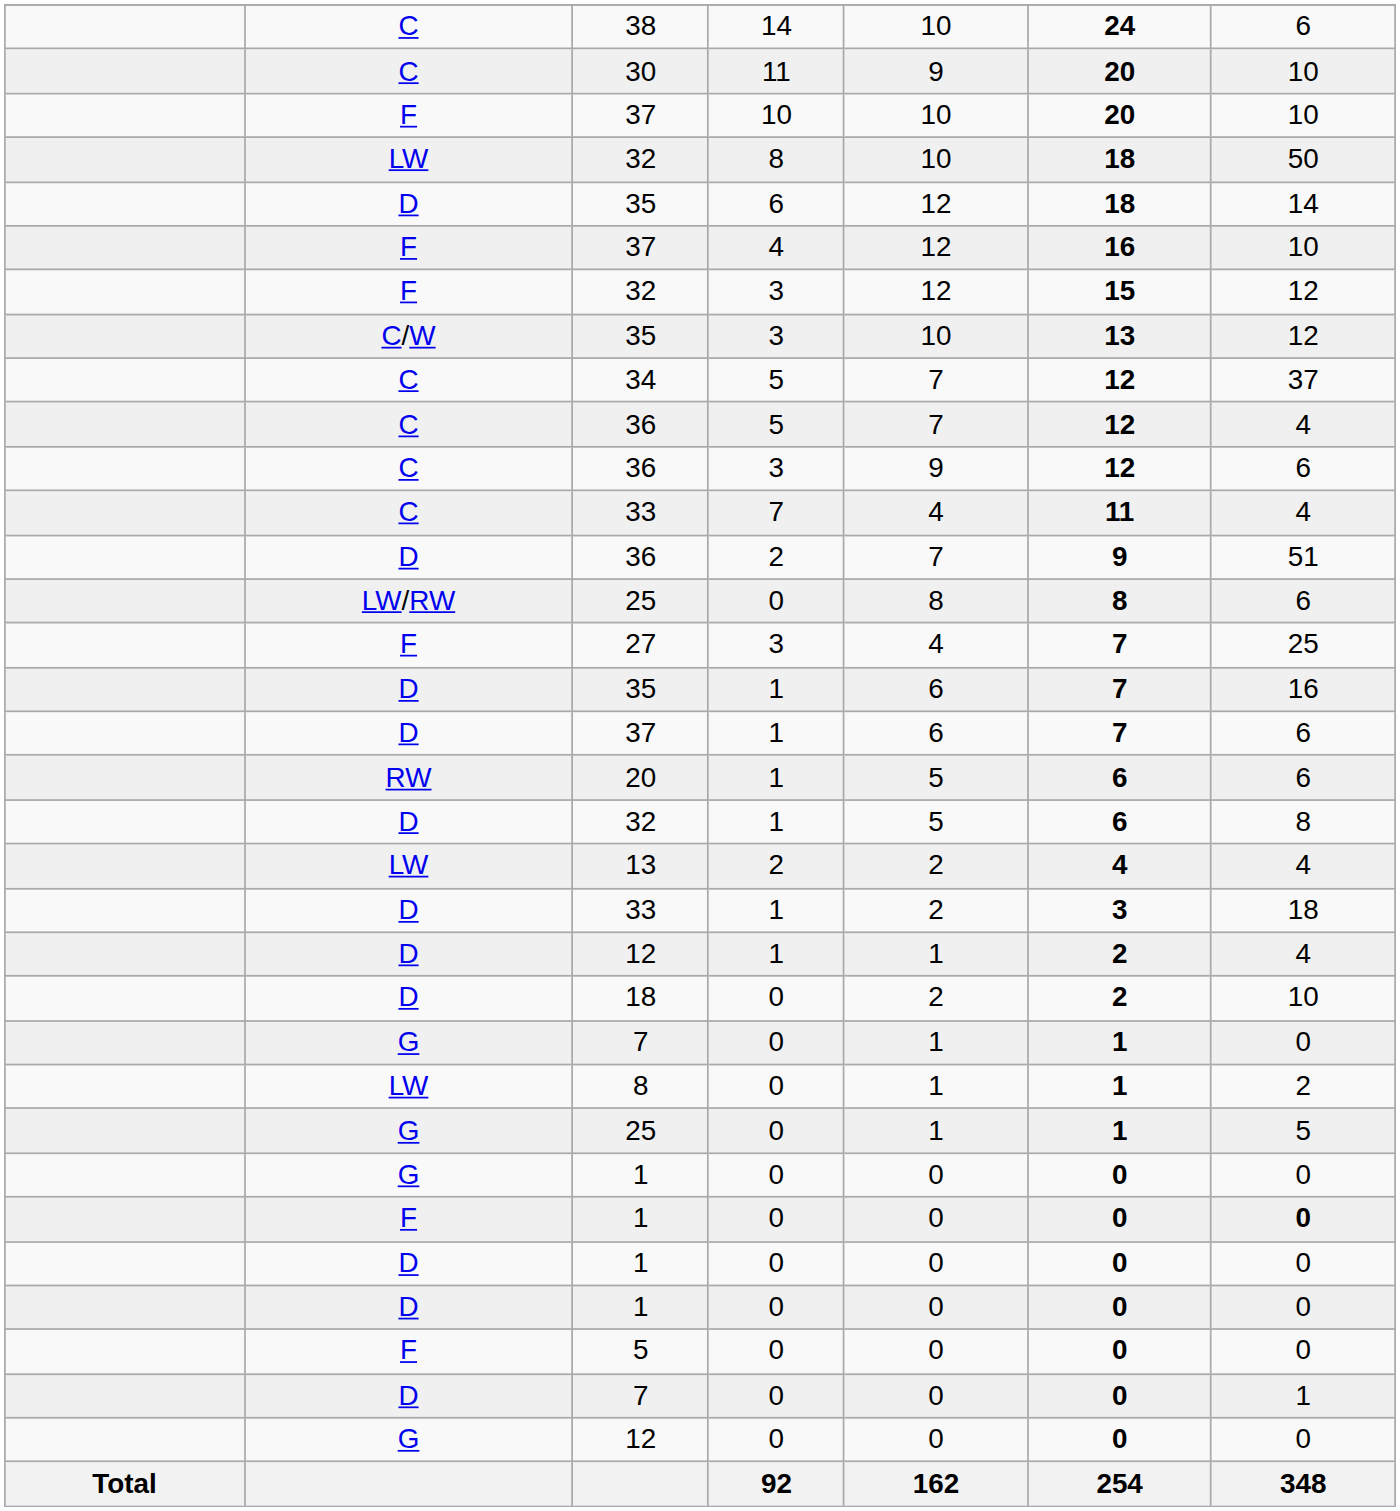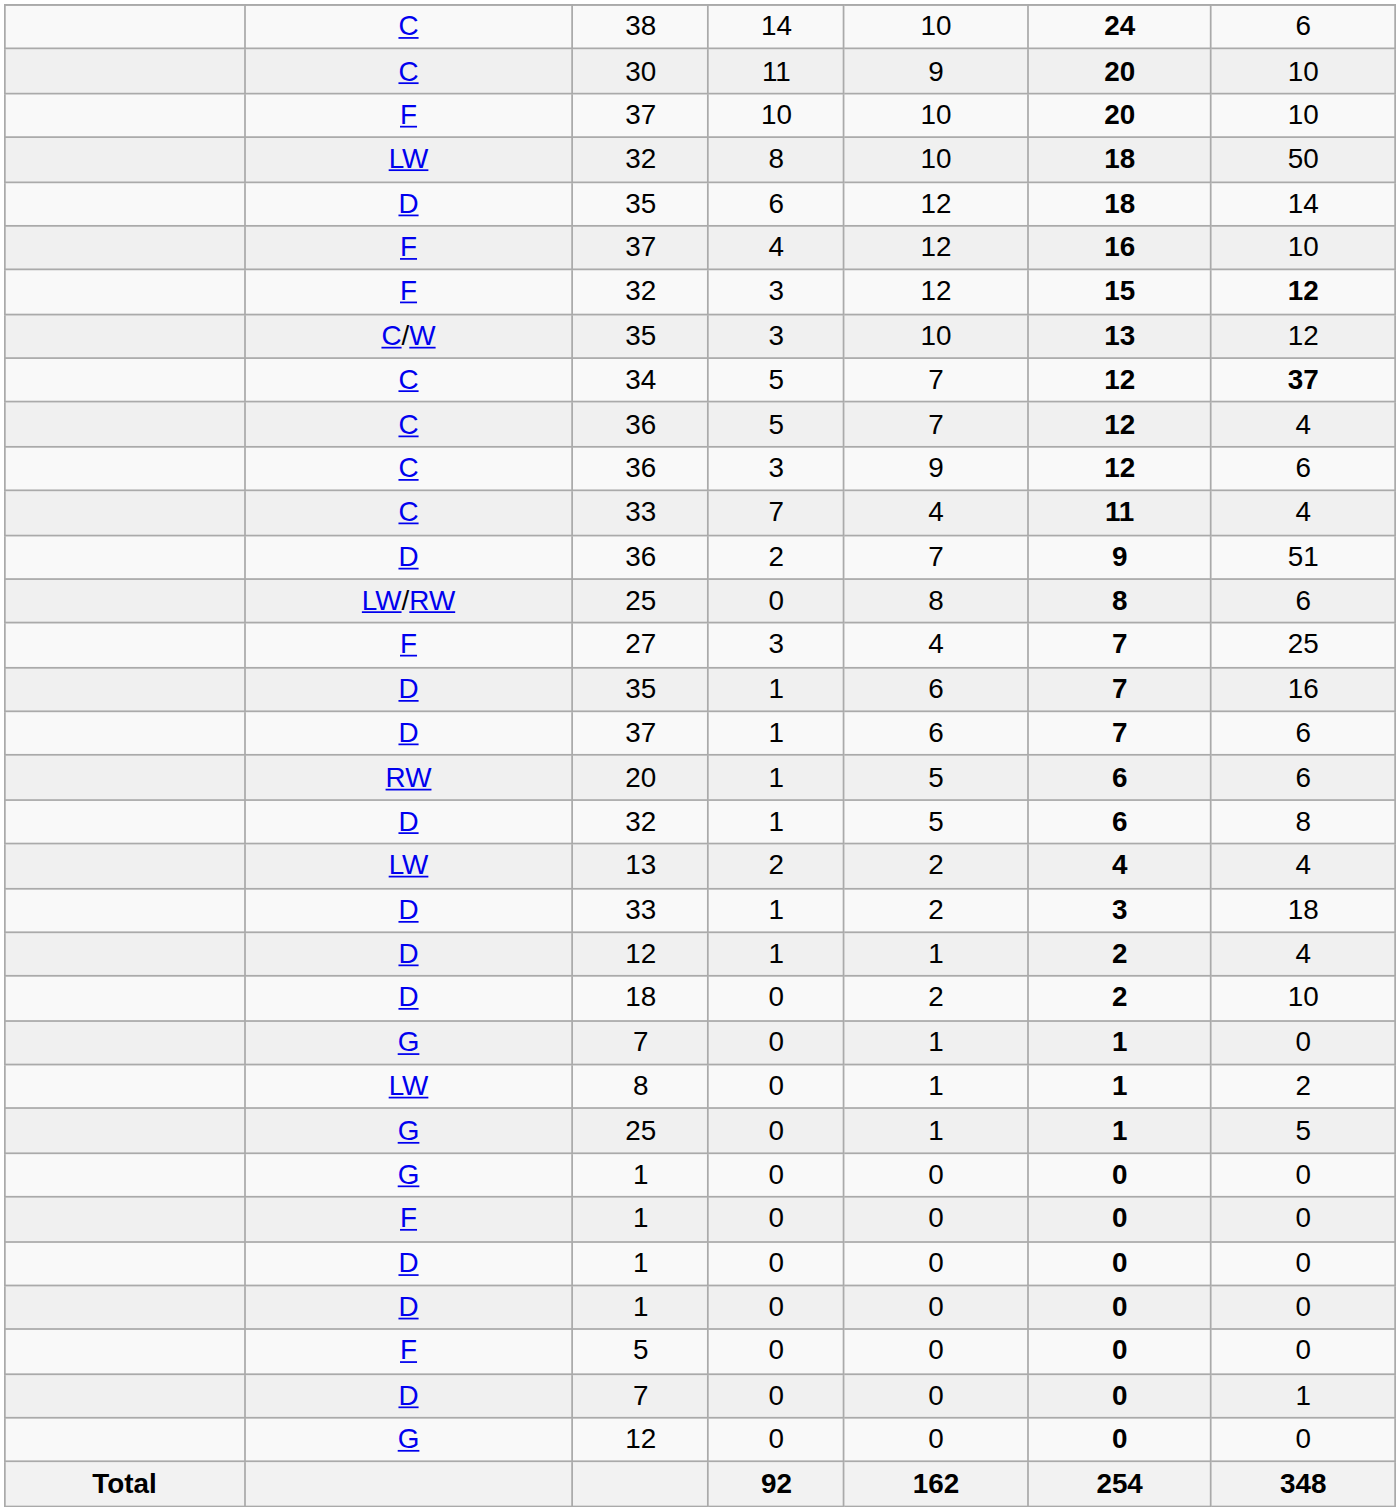(1303, 291) normal -> (1303, 291) bold
(1303, 379) normal -> (1303, 379) bold
(1303, 1218) bold -> (1303, 1218) normal
